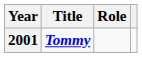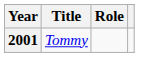(68, 40) bold -> (66, 40) normal
